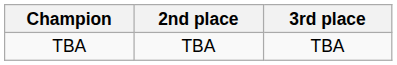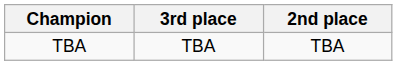columns swapped: (198, 19) <-> (328, 19)
